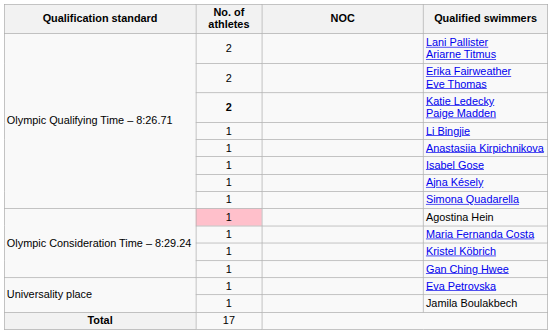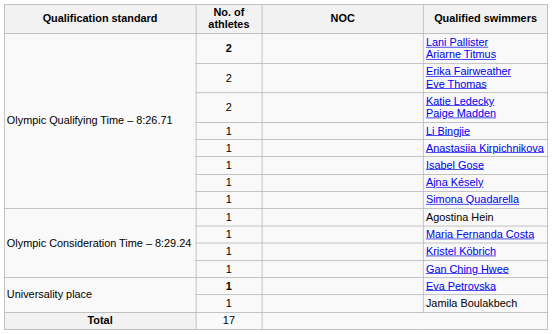(229, 48) normal -> (229, 48) bold
(229, 107) bold -> (229, 107) normal
(229, 217) pink background -> (229, 217) no background
(229, 286) normal -> (229, 286) bold
